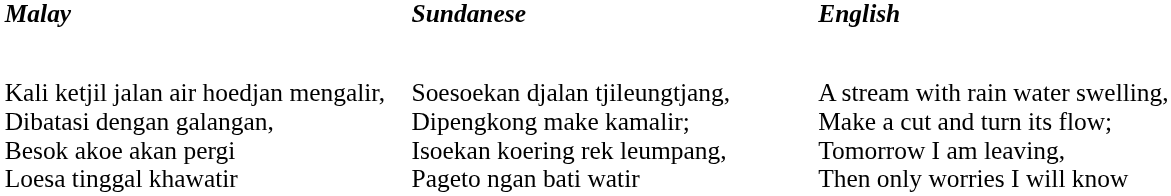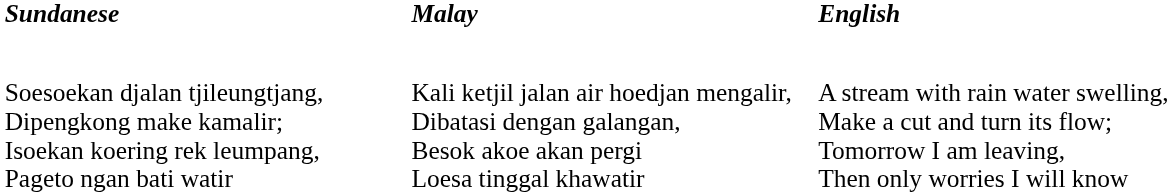columns swapped: (469, 13) <-> (38, 13)
